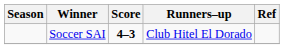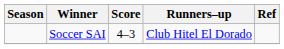(126, 33) bold -> (126, 33) normal
